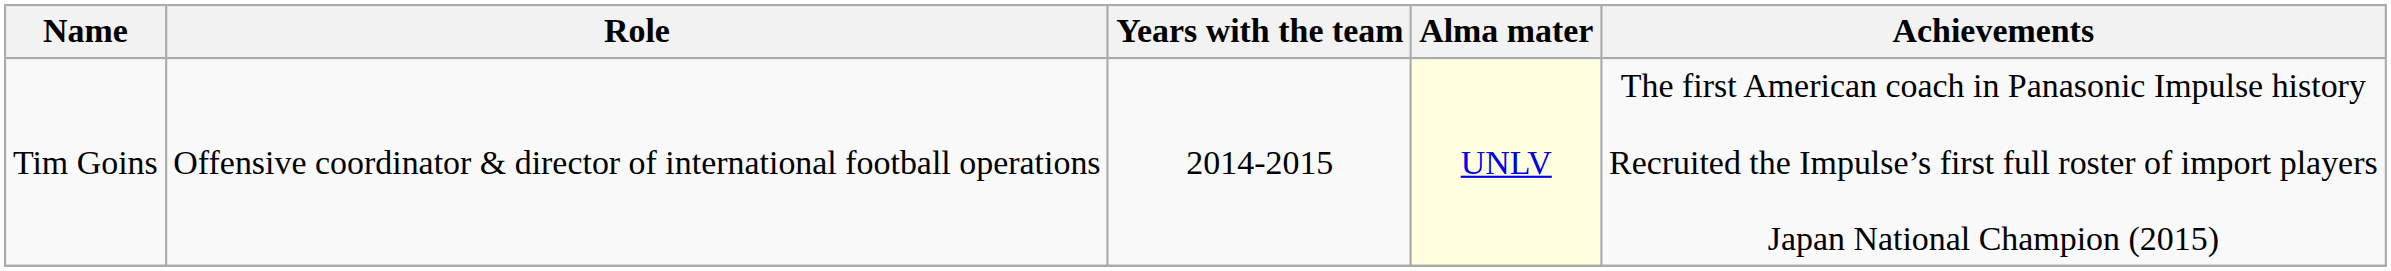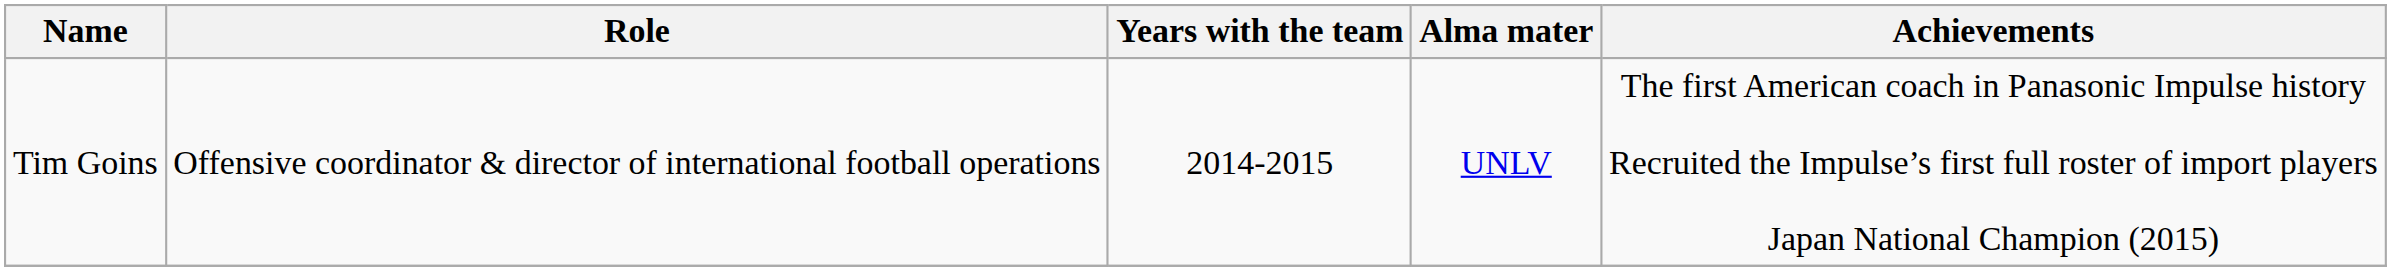(1506, 161) lightyellow background -> (1506, 161) no background
